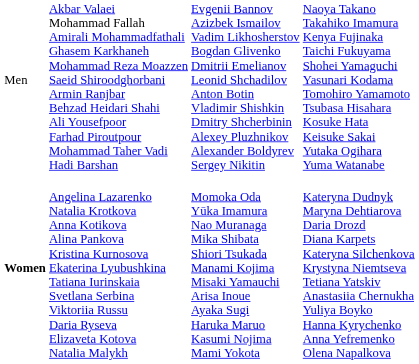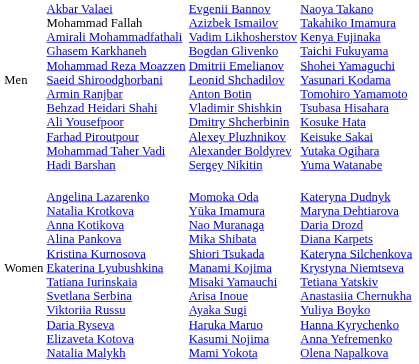(25, 267) bold -> (24, 267) normal
